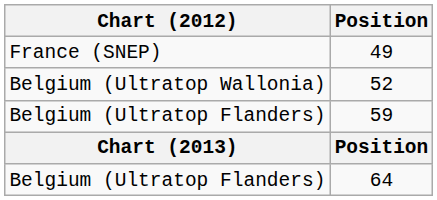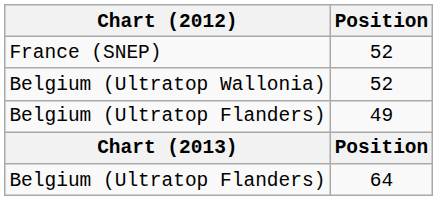(381, 52) 49 -> (381, 52) 52
(381, 116) 59 -> (381, 116) 49
